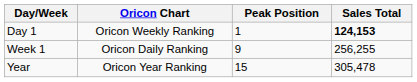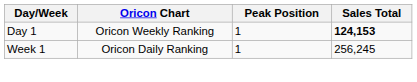(238, 49) 9 -> (238, 49) 1
(355, 49) 256,255 -> (355, 49) 256,245
- row: (18, 67)
